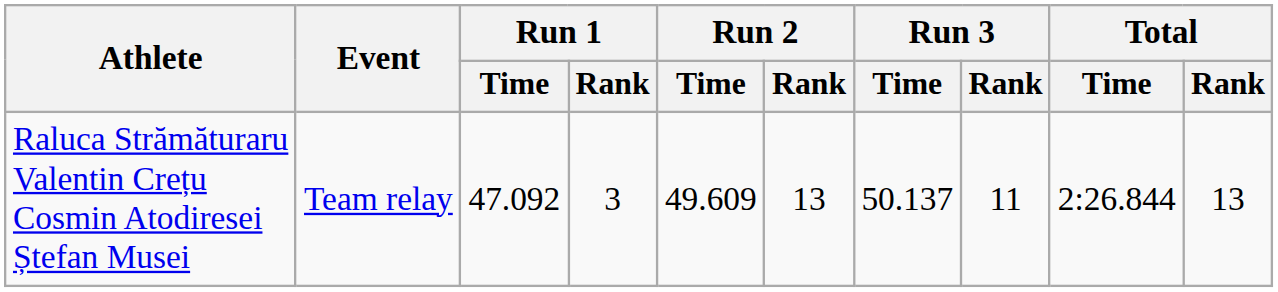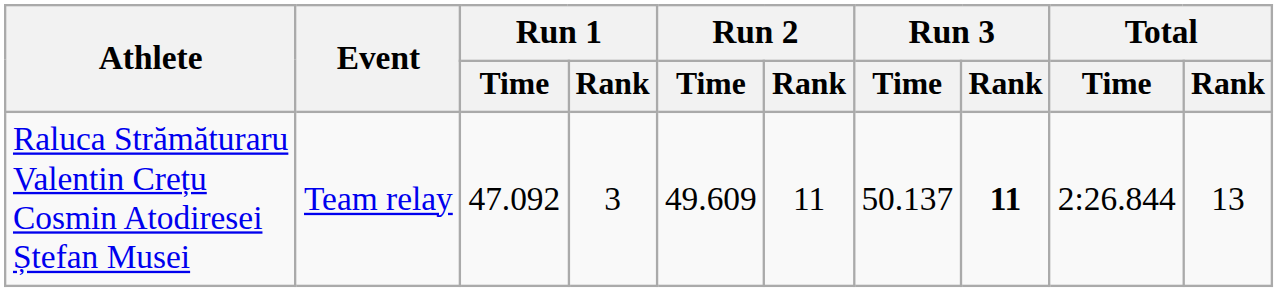(809, 198) 13 -> (809, 198) 11
(1006, 198) normal -> (1006, 198) bold
